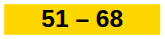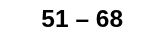(82, 19) gold background -> (82, 19) no background
